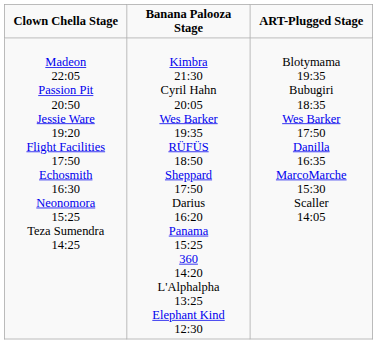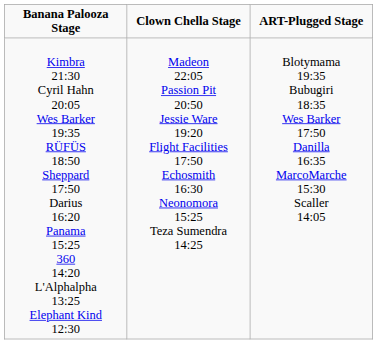columns swapped: (66, 21) <-> (189, 21)
